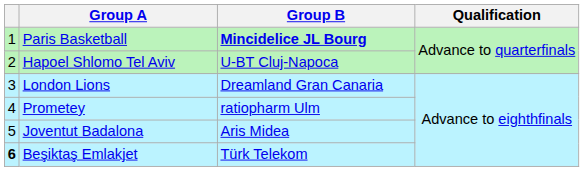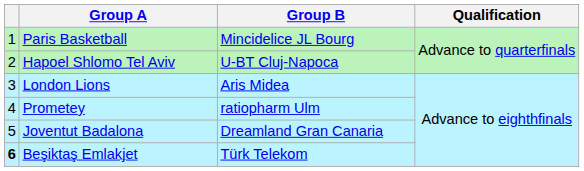(294, 39) bold -> (287, 39) normal
(302, 85) Dreamland Gran Canaria -> (255, 85) Aris Midea
(255, 131) Aris Midea -> (302, 131) Dreamland Gran Canaria
